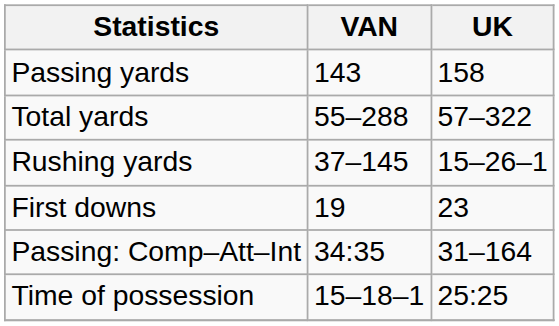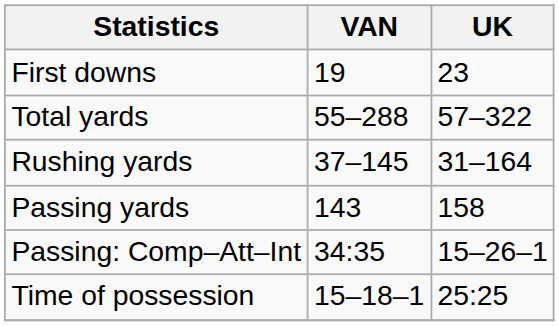rows swapped: (84, 206) <-> (100, 72)
(493, 162) 15–26–1 -> (485, 162) 31–164
(485, 251) 31–164 -> (493, 251) 15–26–1
